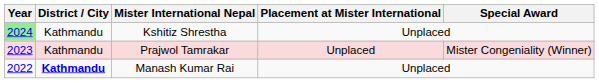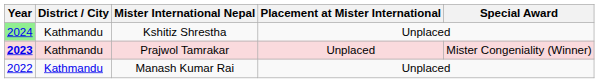(20, 50) normal -> (20, 50) bold
(73, 68) bold -> (73, 68) normal
